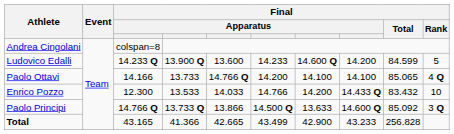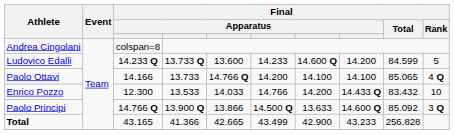(184, 62) 13.900 Q -> (184, 62) 13.733 Q
(184, 107) 13.733 Q -> (184, 107) 13.900 Q
